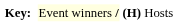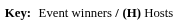(79, 12) lightyellow background -> (79, 12) no background
